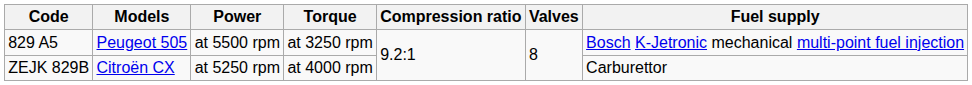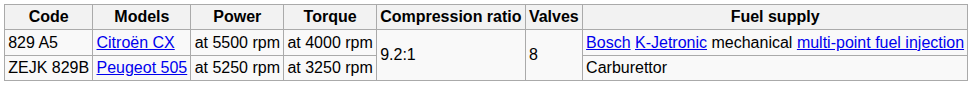(142, 42) Peugeot 505 -> (136, 42) Citroën CX
(330, 42) at 3250 rpm -> (330, 42) at 4000 rpm
(136, 67) Citroën CX -> (142, 67) Peugeot 505
(330, 67) at 4000 rpm -> (330, 67) at 3250 rpm
